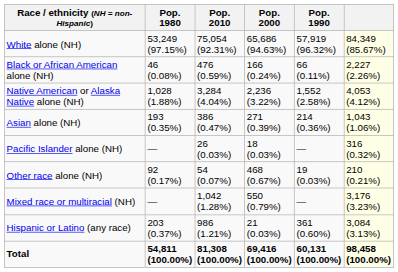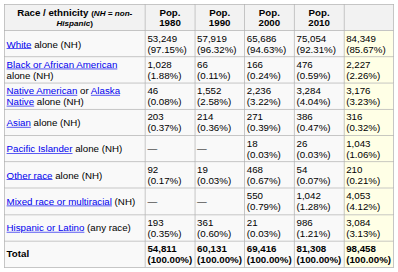columns swapped: (319, 18) <-> (220, 18)
(164, 70) 46 (0.08%) -> (164, 70) 1,028 (1.88%)
(164, 96) 1,028 (1.88%) -> (164, 96) 46 (0.08%)
(363, 96) 4,053 (4.12%) -> (363, 96) 3,176 (3.23%)
(164, 123) 193 (0.35%) -> (164, 123) 203 (0.37%)
(363, 123) 1,043 (1.06%) -> (363, 123) 316 (0.32%)
(363, 149) 316 (0.32%) -> (363, 149) 1,043 (1.06%)
(363, 202) 3,176 (3.23%) -> (363, 202) 4,053 (4.12%)
(164, 228) 203 (0.37%) -> (164, 228) 193 (0.35%)
